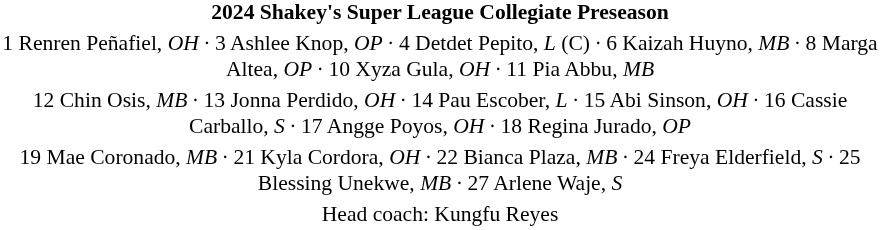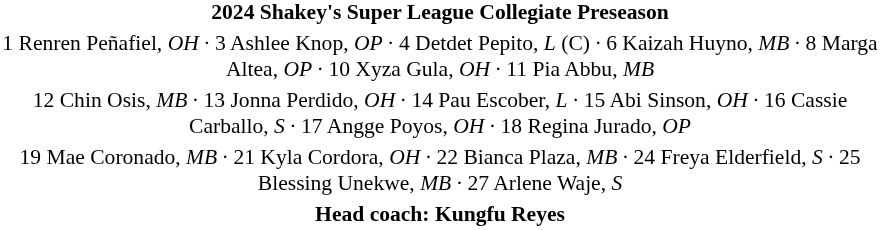(440, 213) normal -> (440, 213) bold
